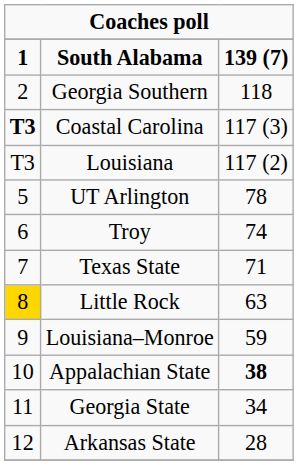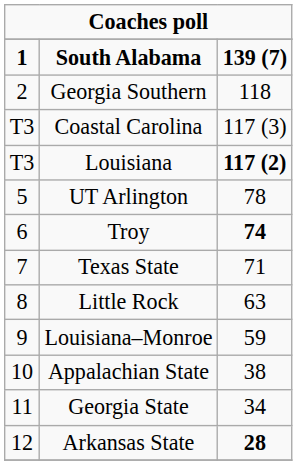(23, 127) bold -> (22, 127) normal
(256, 162) normal -> (255, 162) bold
(256, 232) normal -> (255, 232) bold
(23, 302) gold background -> (22, 302) no background
(256, 372) bold -> (255, 372) normal
(256, 442) normal -> (255, 442) bold
